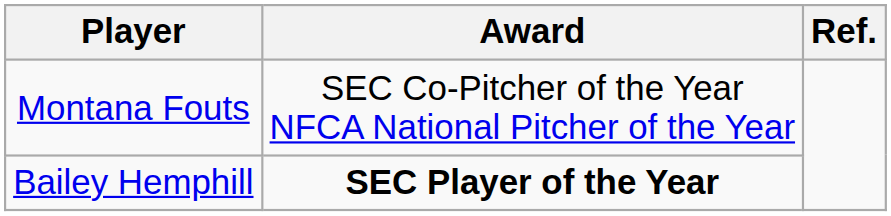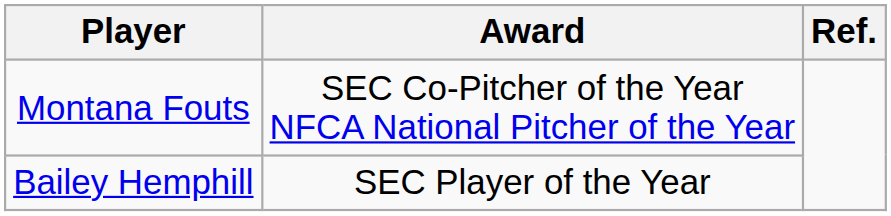(532, 182) bold -> (532, 182) normal
